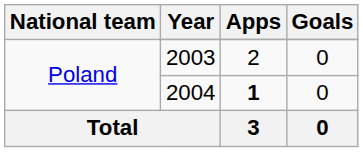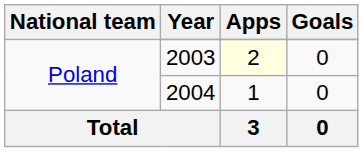(253, 57) no background -> (253, 57) lightyellow background
(253, 92) bold -> (253, 92) normal
